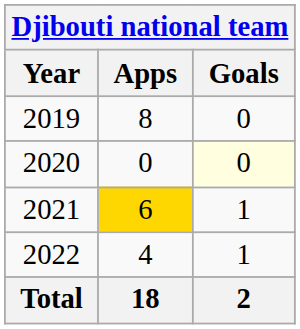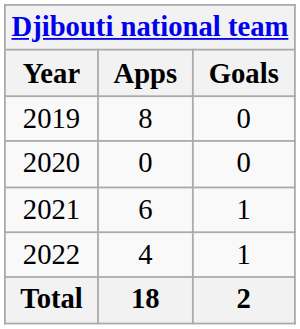(244, 163) lightyellow background -> (244, 163) no background
(145, 208) gold background -> (145, 208) no background
